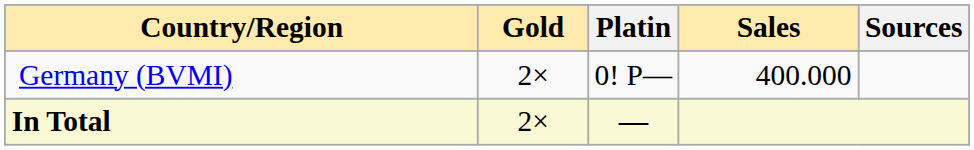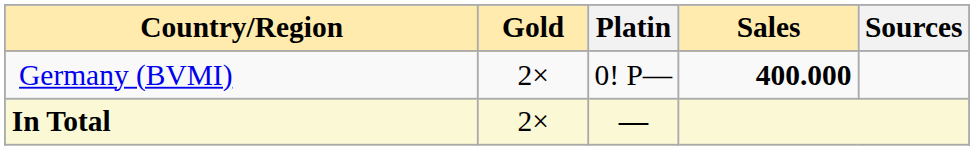(804, 74) normal -> (804, 74) bold
